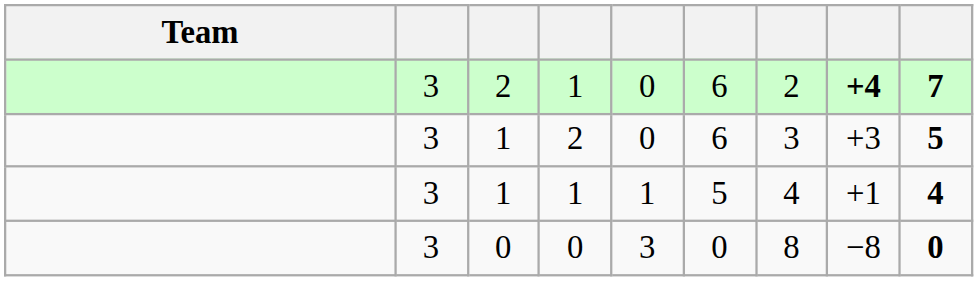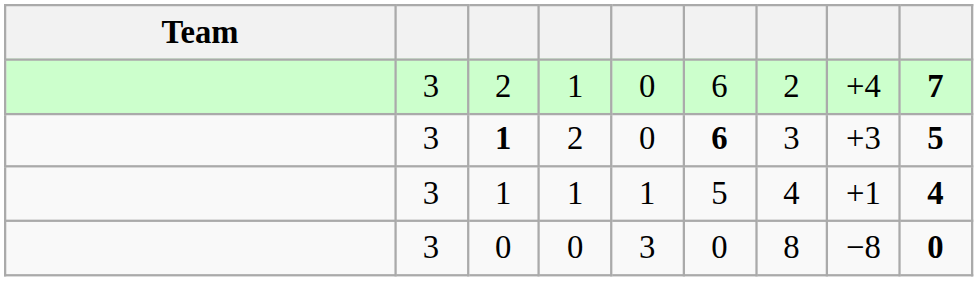(863, 85) bold -> (863, 85) normal
(503, 139) normal -> (503, 139) bold
(719, 139) normal -> (719, 139) bold
